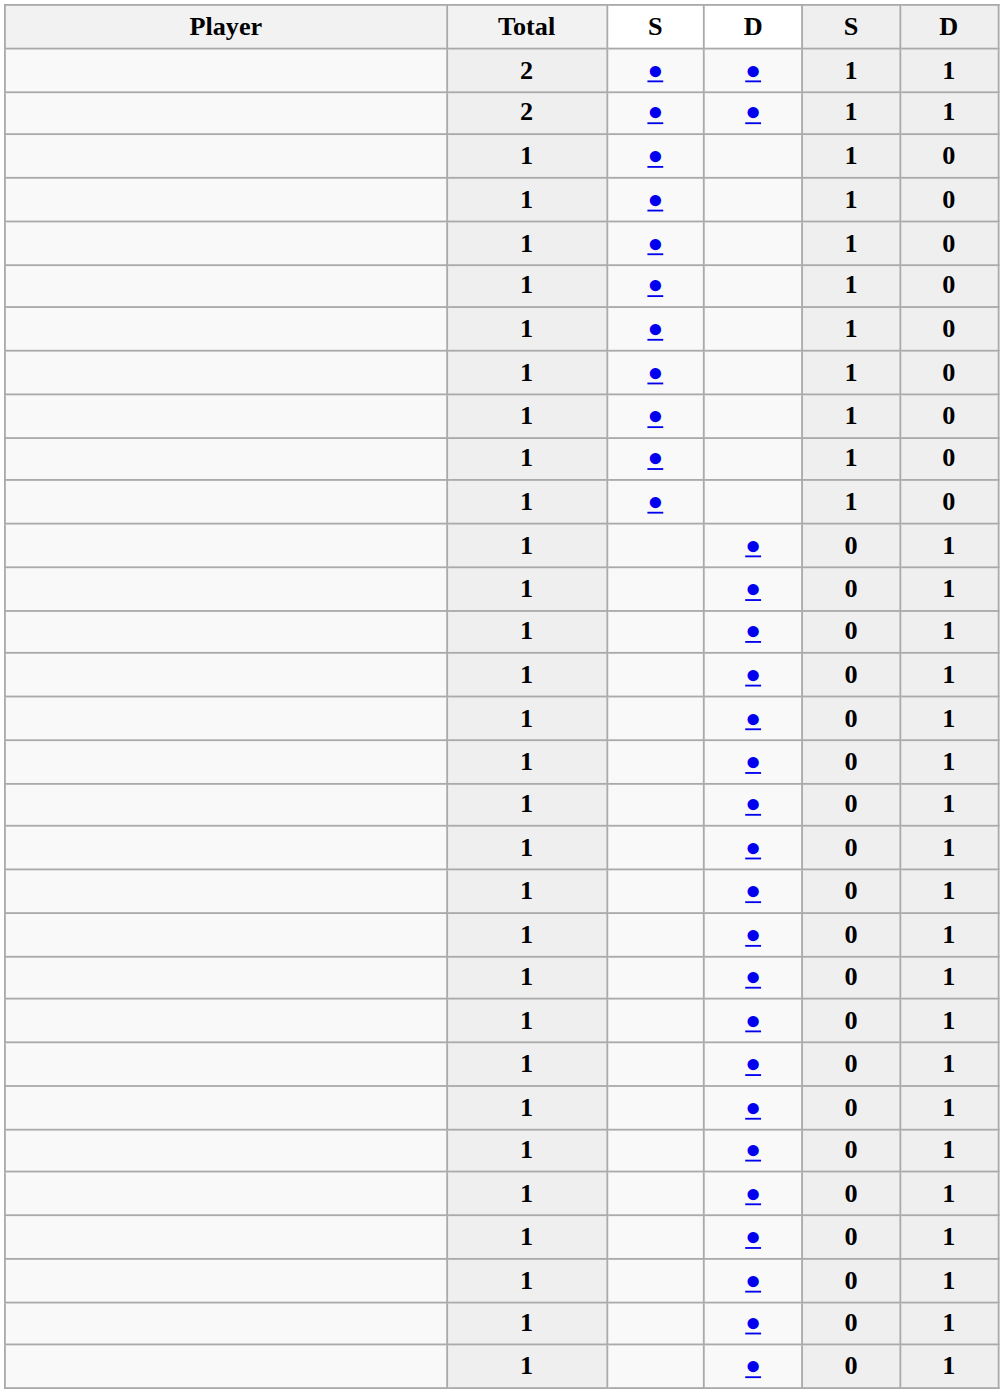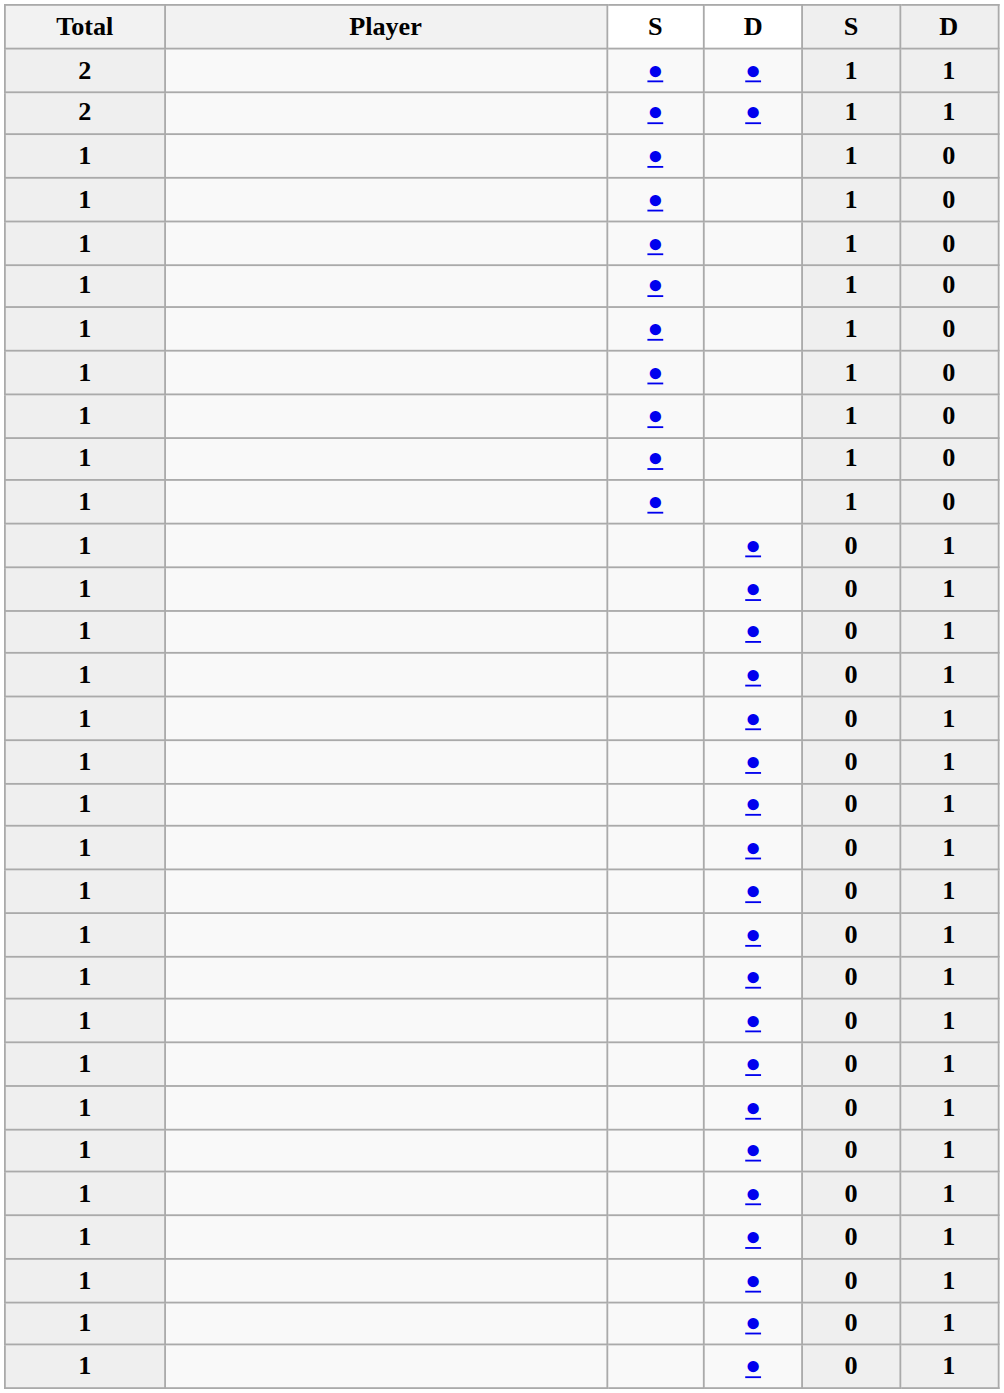columns swapped: (527, 26) <-> (226, 26)
